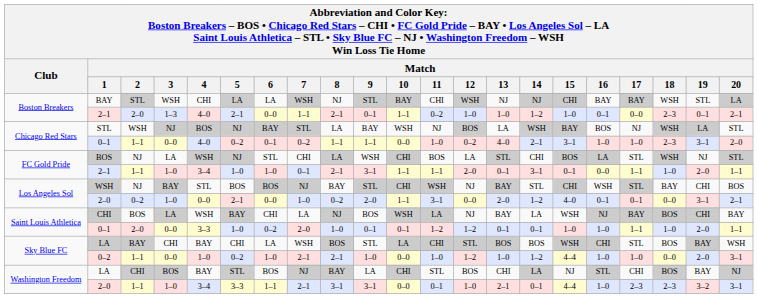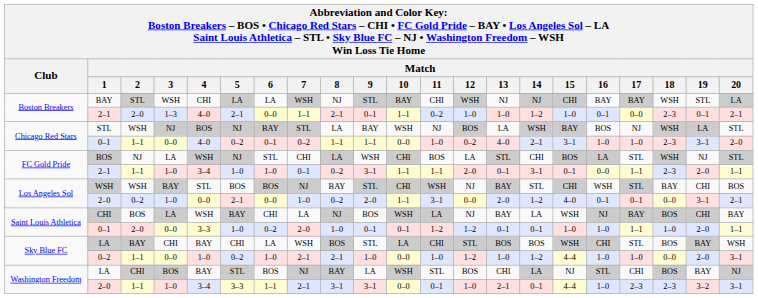(337, 172) 2–1 -> (337, 172) 0–2
(670, 172) 1–0 -> (670, 172) 2–3
(137, 186) NJ -> (137, 186) WSH
(403, 272) CHI -> (403, 272) WSH
